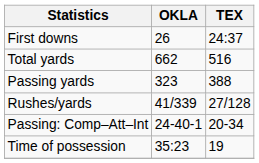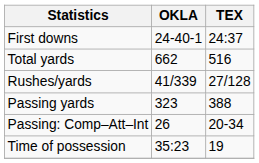(162, 37) 26 -> (178, 37) 24-40-1
rows swapped: (50, 103) <-> (51, 81)
(178, 125) 24-40-1 -> (162, 125) 26
